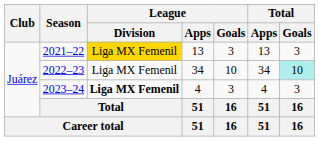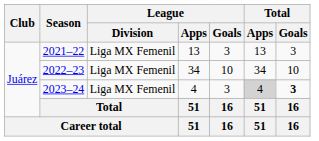(134, 51) gold background -> (132, 51) no background
(297, 70) paleturquoise background -> (293, 70) no background
(134, 88) bold -> (132, 88) normal
(264, 88) no background -> (260, 88) lightgrey background
(297, 88) normal -> (293, 88) bold
